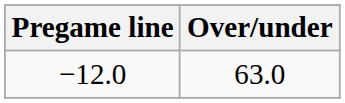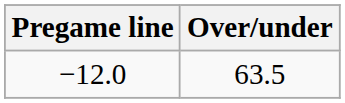(260, 73) 63.0 -> (260, 73) 63.5
